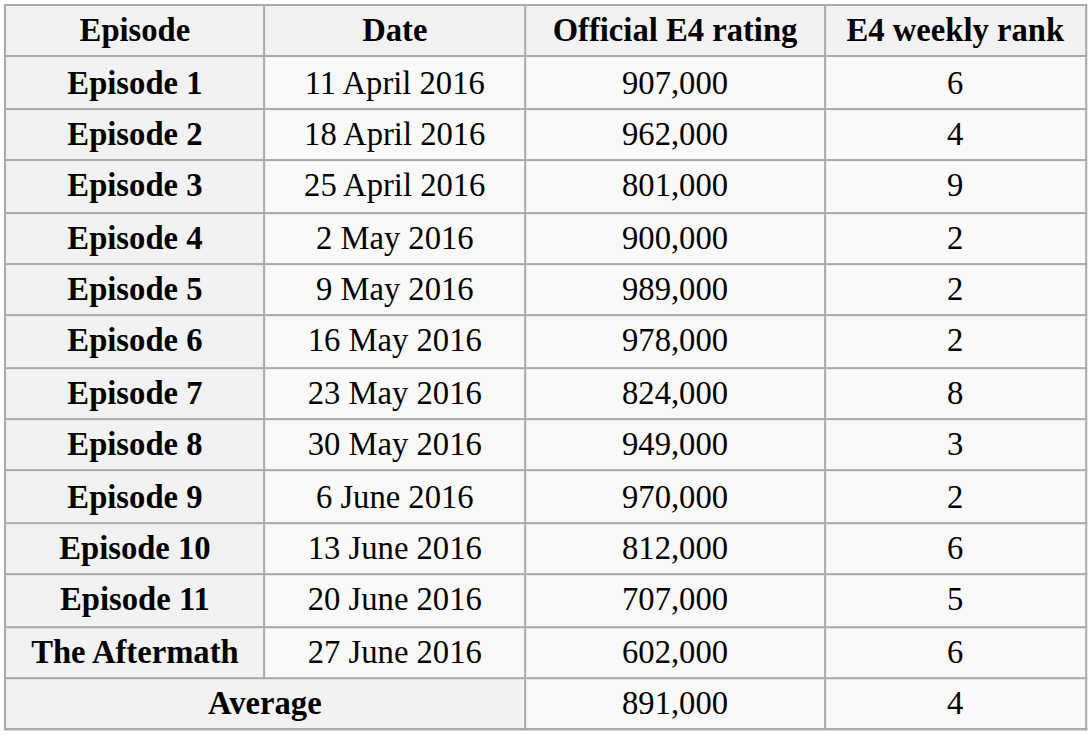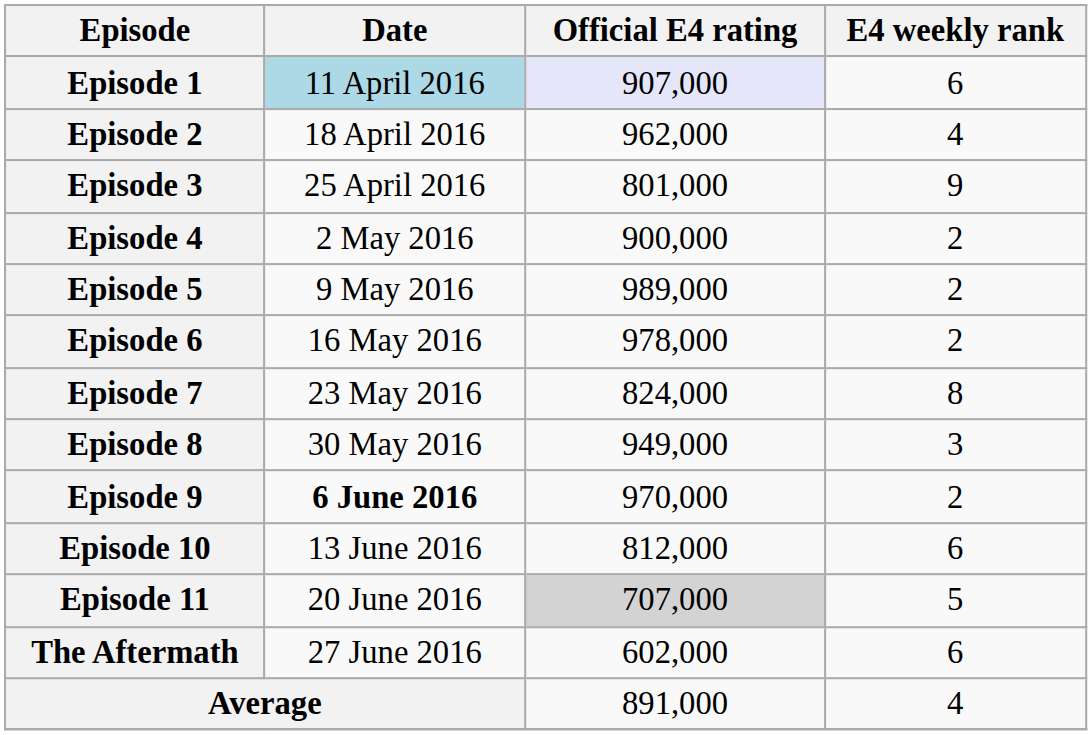(395, 82) no background -> (395, 82) lightblue background
(675, 82) no background -> (675, 82) lavender background
(395, 496) normal -> (395, 496) bold
(675, 599) no background -> (675, 599) lightgrey background
